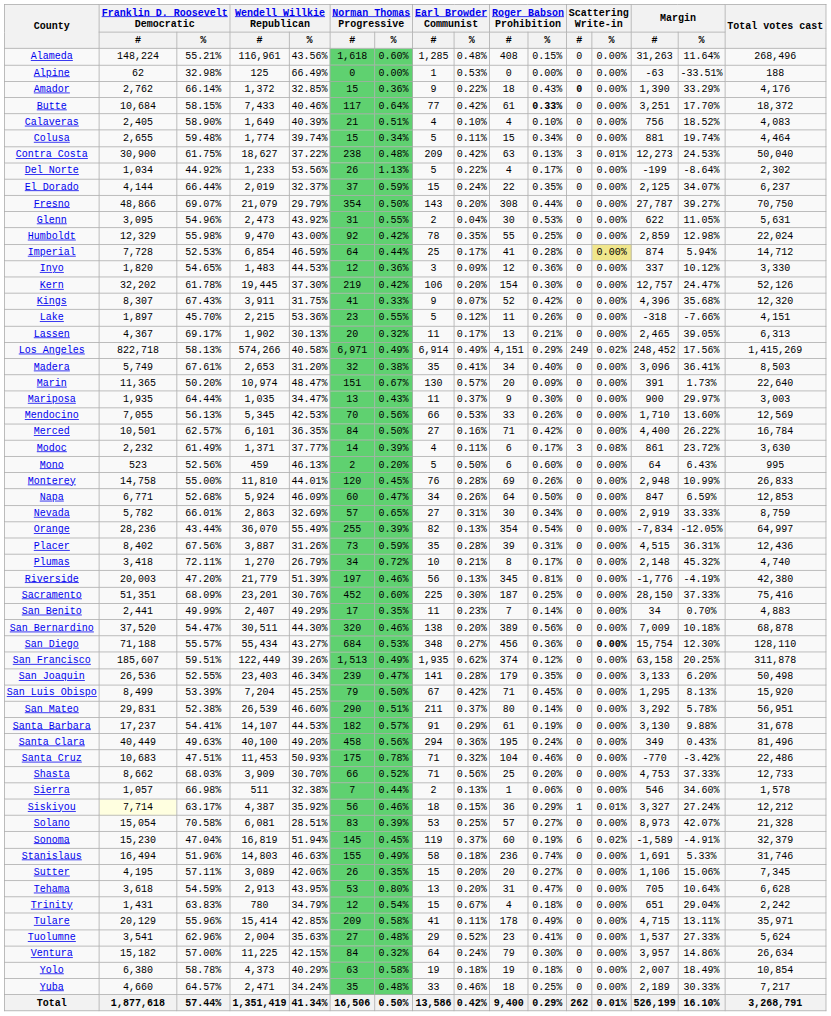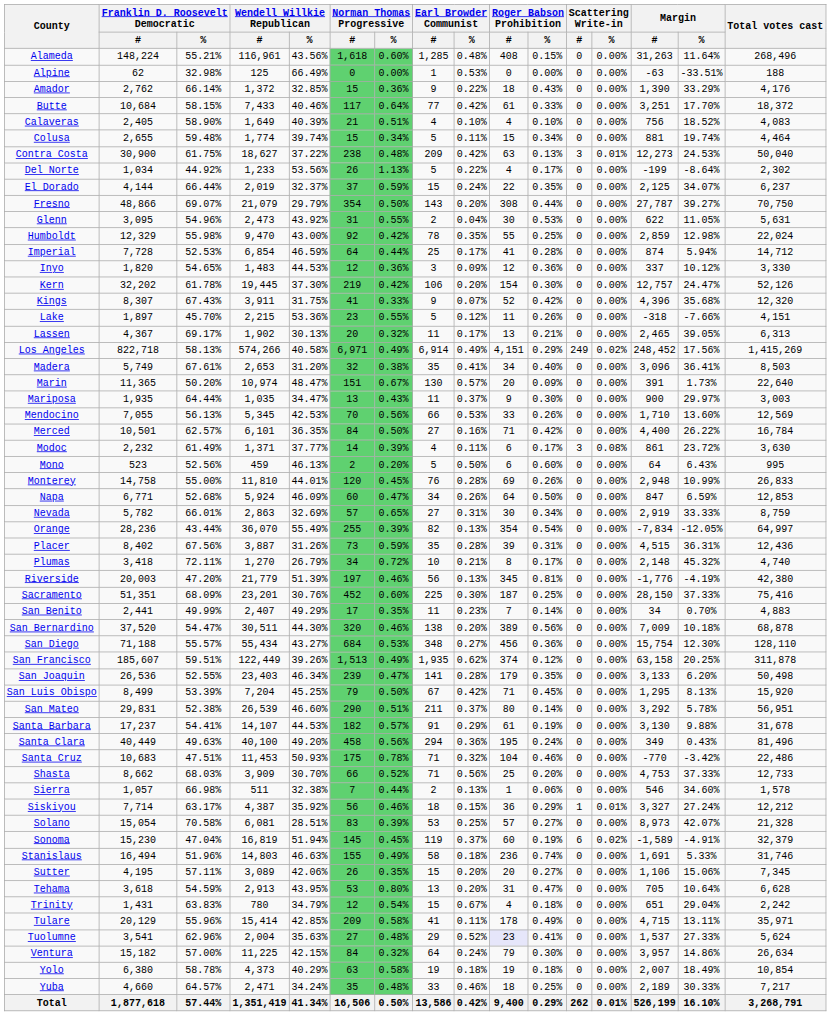(579, 89) bold -> (579, 89) normal
(547, 106) bold -> (547, 106) normal
(612, 252) khaki background -> (612, 252) no background
(612, 644) bold -> (612, 644) normal
(138, 807) lightyellow background -> (138, 807) no background
(509, 938) no background -> (509, 938) lavender background
